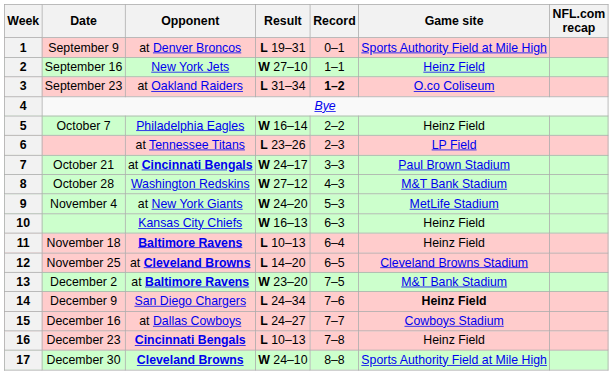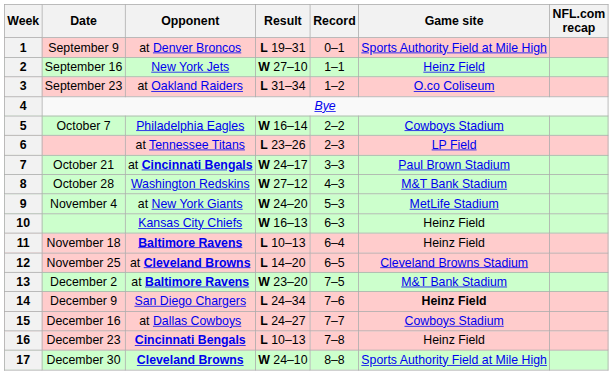(334, 86) bold -> (334, 86) normal
(454, 125) Heinz Field -> (454, 125) Cowboys Stadium
